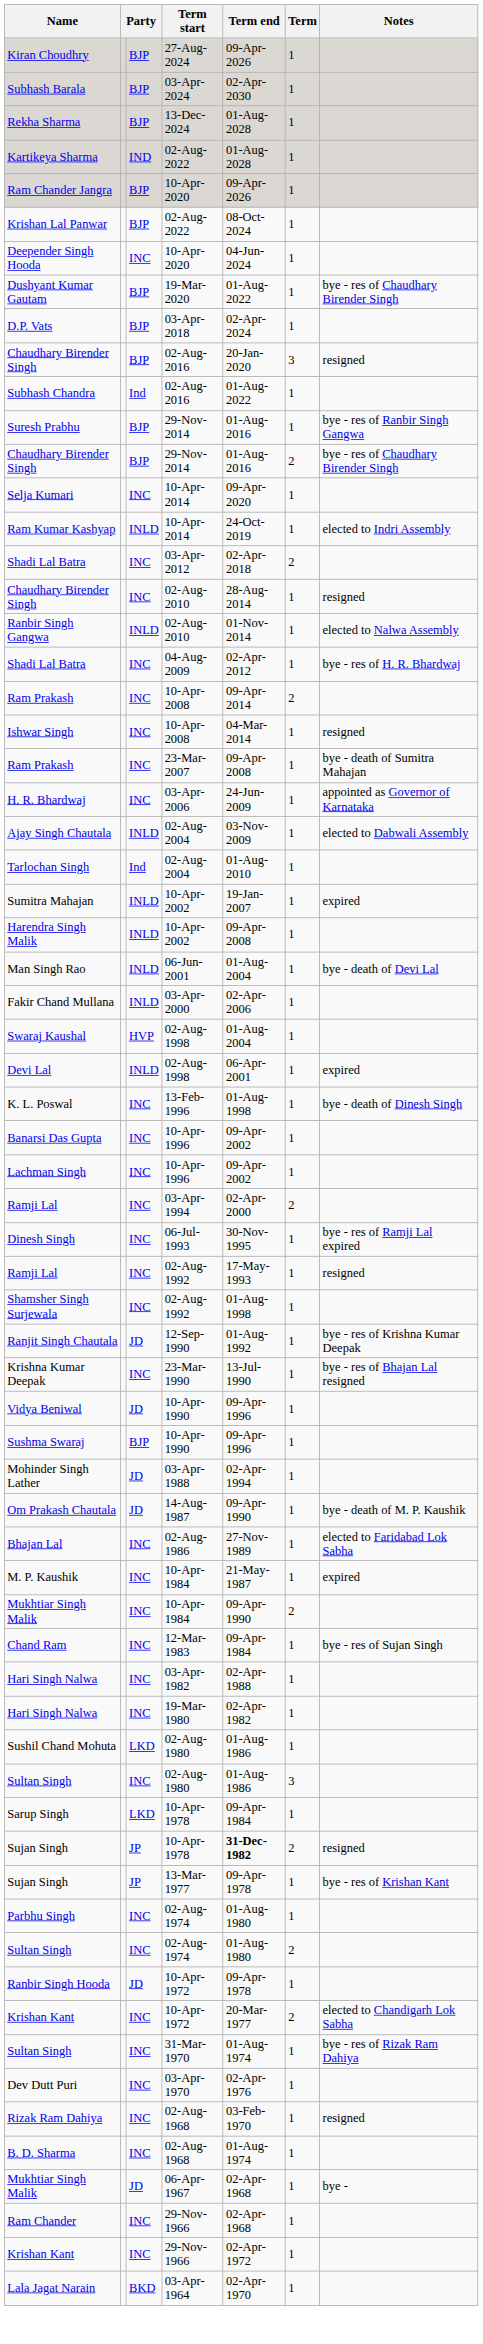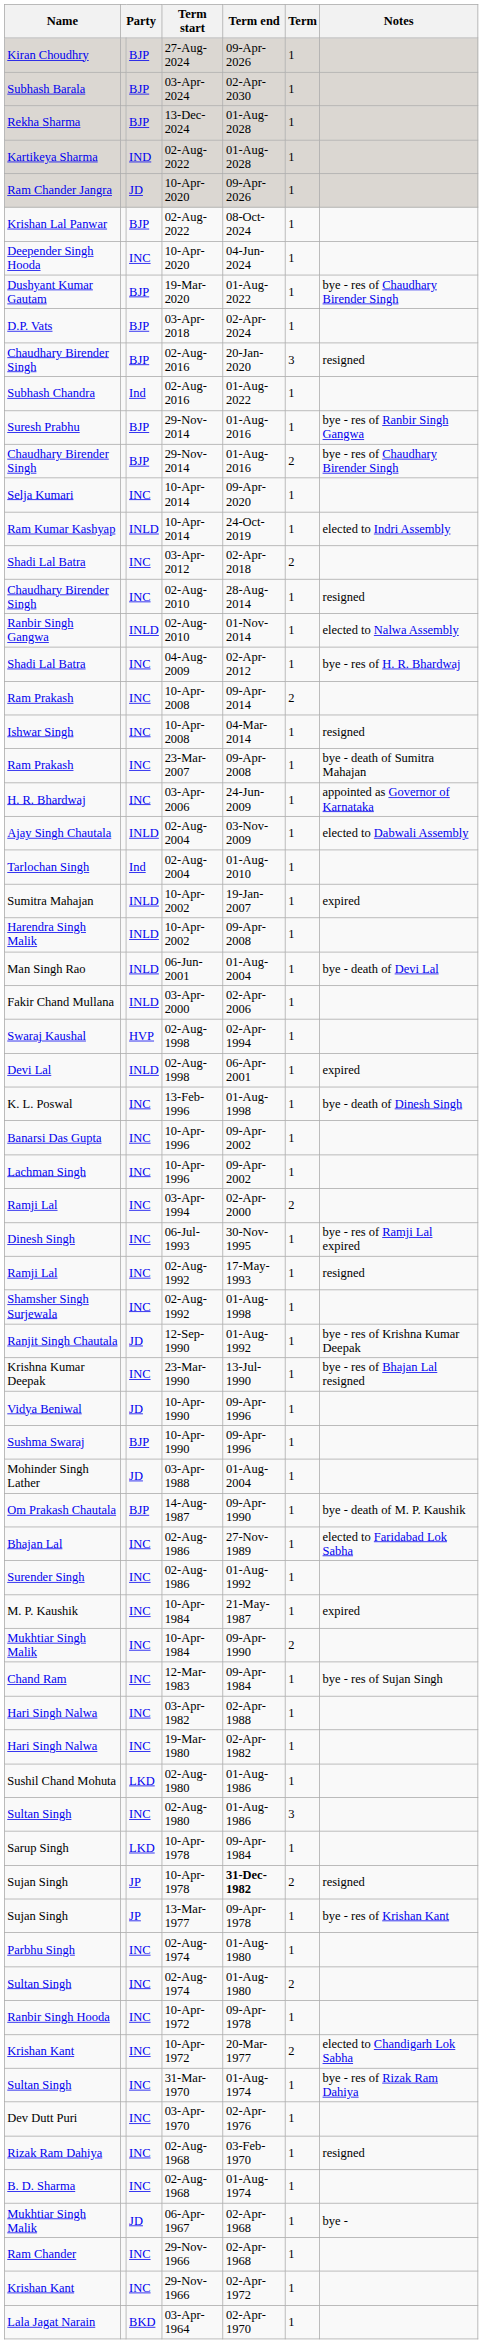(139, 190) BJP -> (136, 190) JD
(247, 1036) 01-Aug-2004 -> (246, 1036) 02-Apr-1994
(246, 1476) 02-Apr-1994 -> (247, 1476) 01-Aug-2004
(136, 1510) JD -> (139, 1510) BJP
+ row: (46, 1577)
(136, 1983) JD -> (140, 2017) INC
